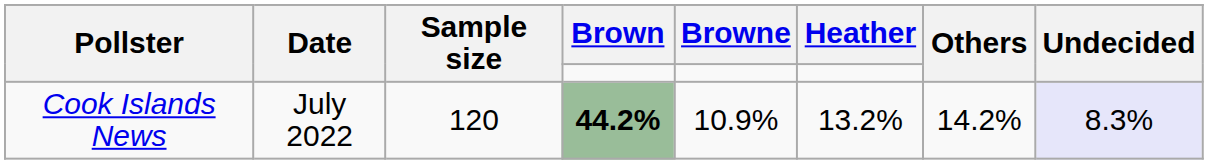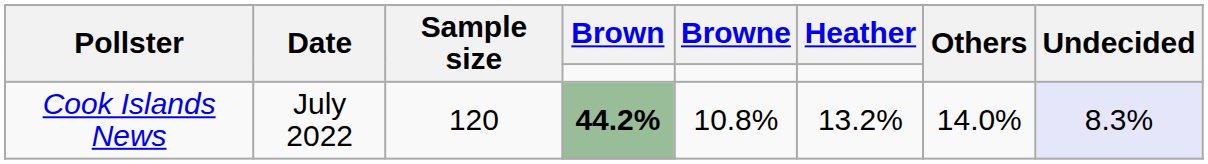(736, 120) 10.9% -> (736, 120) 10.8%
(979, 120) 14.2% -> (979, 120) 14.0%
